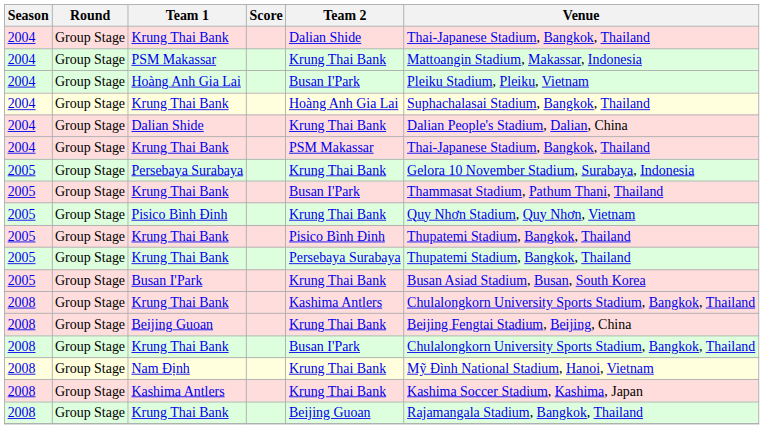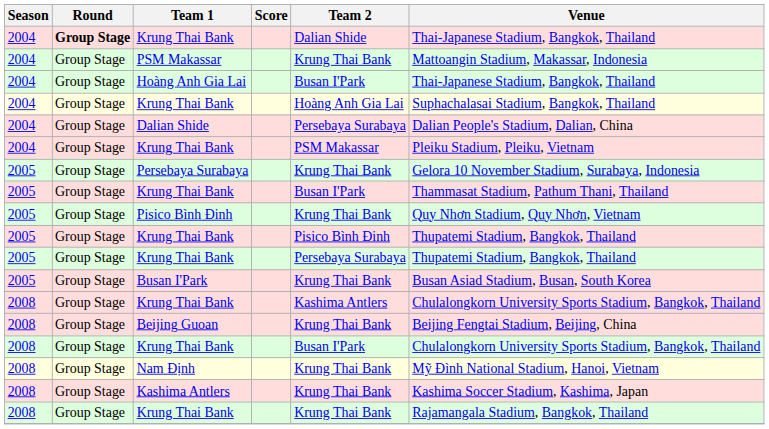(90, 37) normal -> (93, 37) bold
(498, 81) Pleiku Stadium, Pleiku, Vietnam -> (534, 81) Thai-Japanese Stadium, Bangkok, Thailand
(338, 125) Krung Thai Bank -> (350, 125) Persebaya Surabaya
(529, 147) Thai-Japanese Stadium, Bangkok, Thailand -> (503, 147) Pleiku Stadium, Pleiku, Vietnam
(330, 412) Beijing Guoan -> (343, 412) Krung Thai Bank
